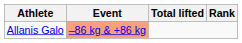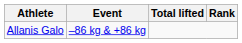(107, 30) lightsalmon background -> (107, 30) no background
